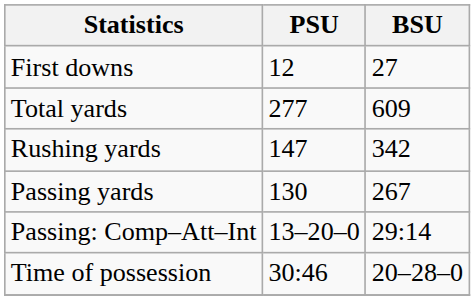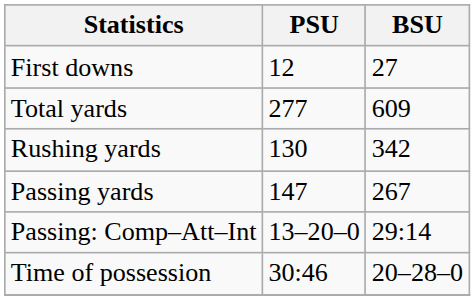(288, 149) 147 -> (288, 149) 130
(288, 190) 130 -> (288, 190) 147
